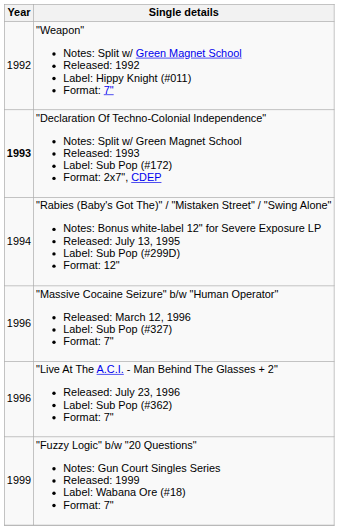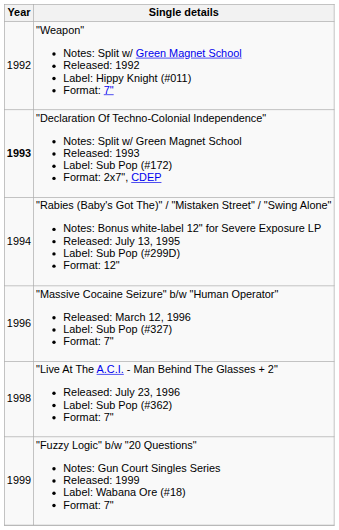(19, 399) 1996 -> (19, 399) 1998
